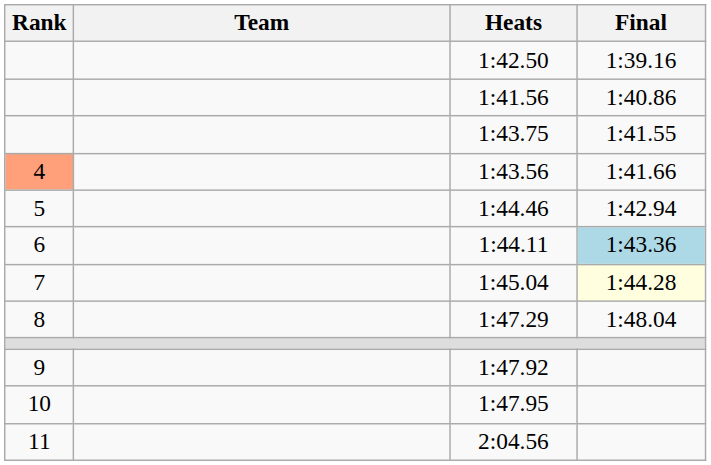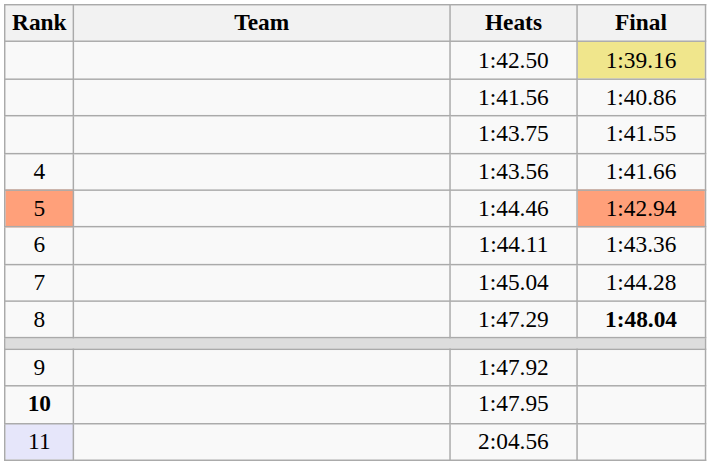(641, 60) no background -> (641, 60) khaki background
(39, 171) lightsalmon background -> (39, 171) no background
(39, 208) no background -> (39, 208) lightsalmon background
(641, 208) no background -> (641, 208) lightsalmon background
(641, 245) lightblue background -> (641, 245) no background
(641, 282) lightyellow background -> (641, 282) no background
(641, 319) normal -> (641, 319) bold
(39, 404) normal -> (39, 404) bold
(39, 441) no background -> (39, 441) lavender background
